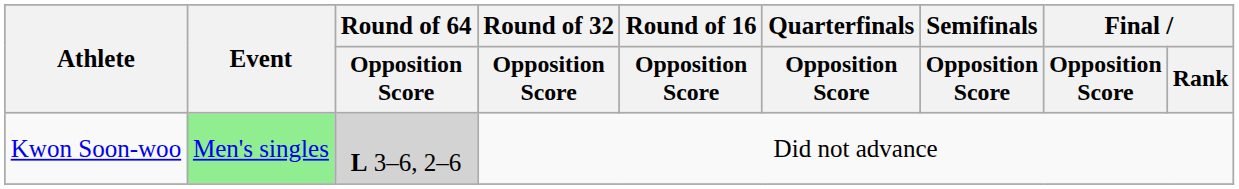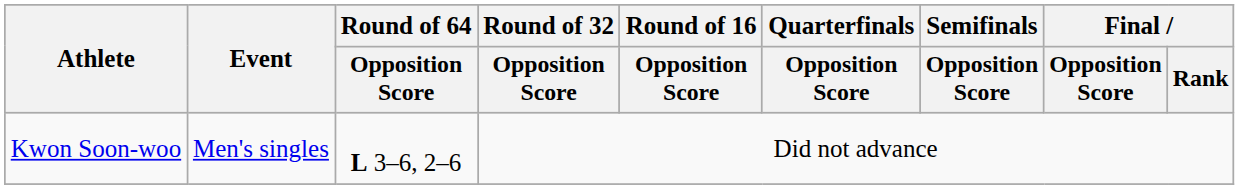(261, 148) lightgreen background -> (261, 148) no background
(406, 163) lightgrey background -> (406, 163) no background
